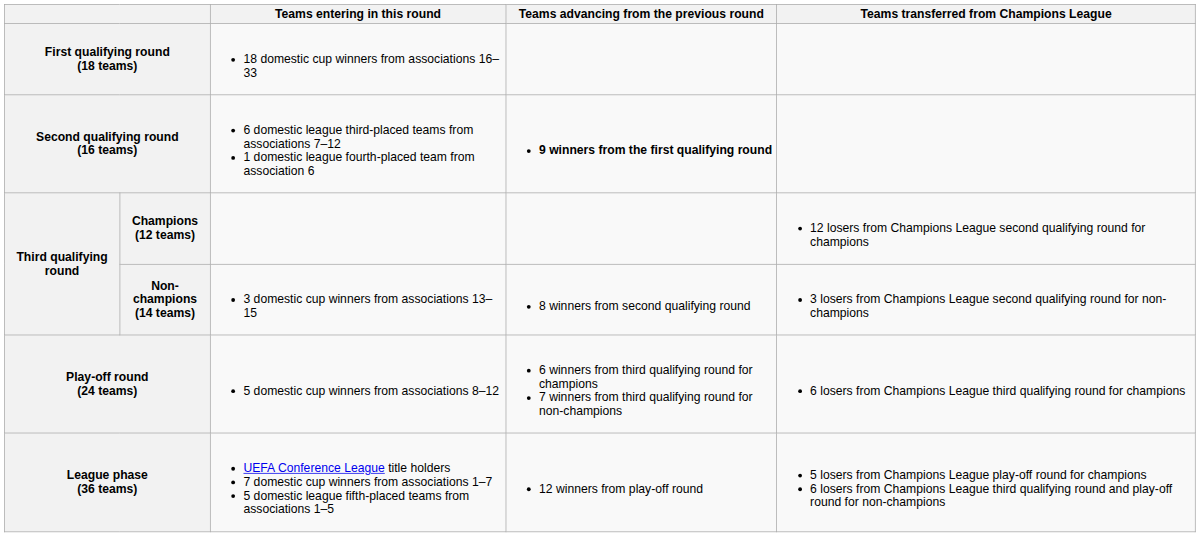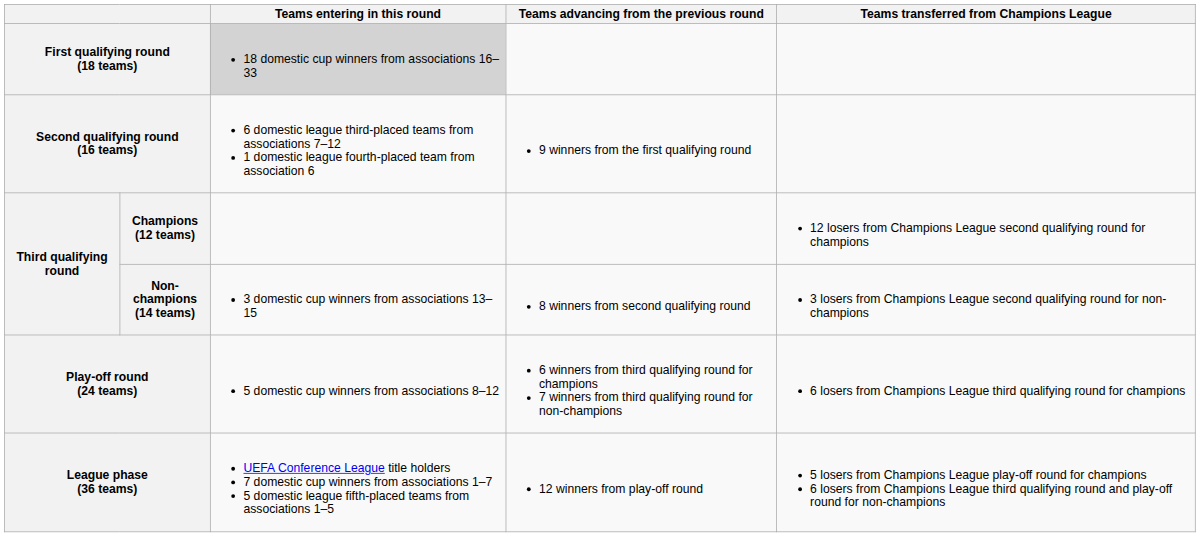(358, 66) no background -> (358, 66) lightgrey background
(641, 151) bold -> (641, 151) normal
